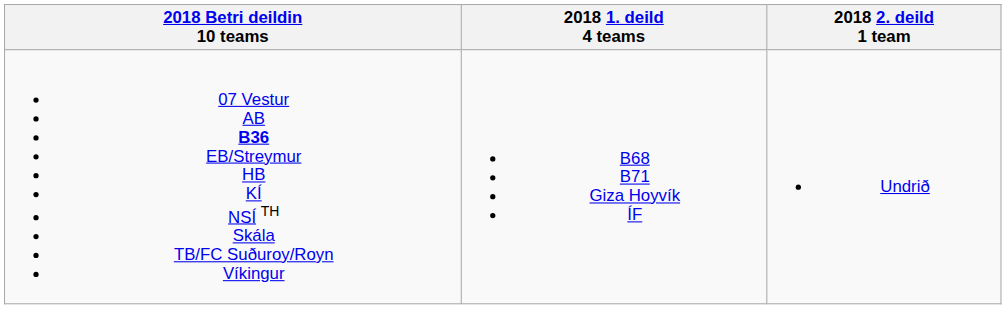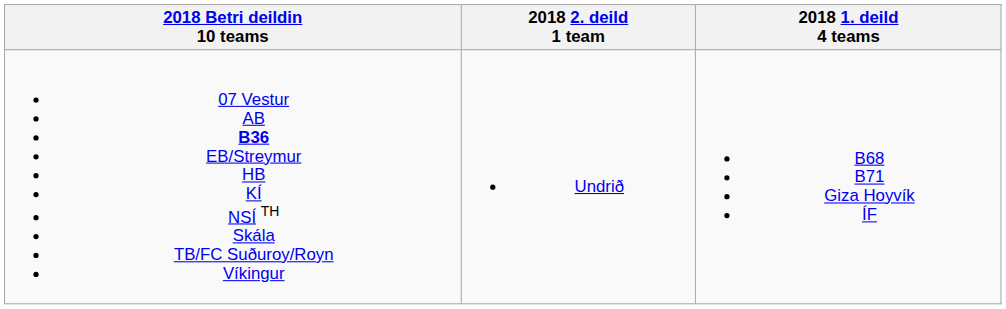columns swapped: (614, 27) <-> (884, 27)
